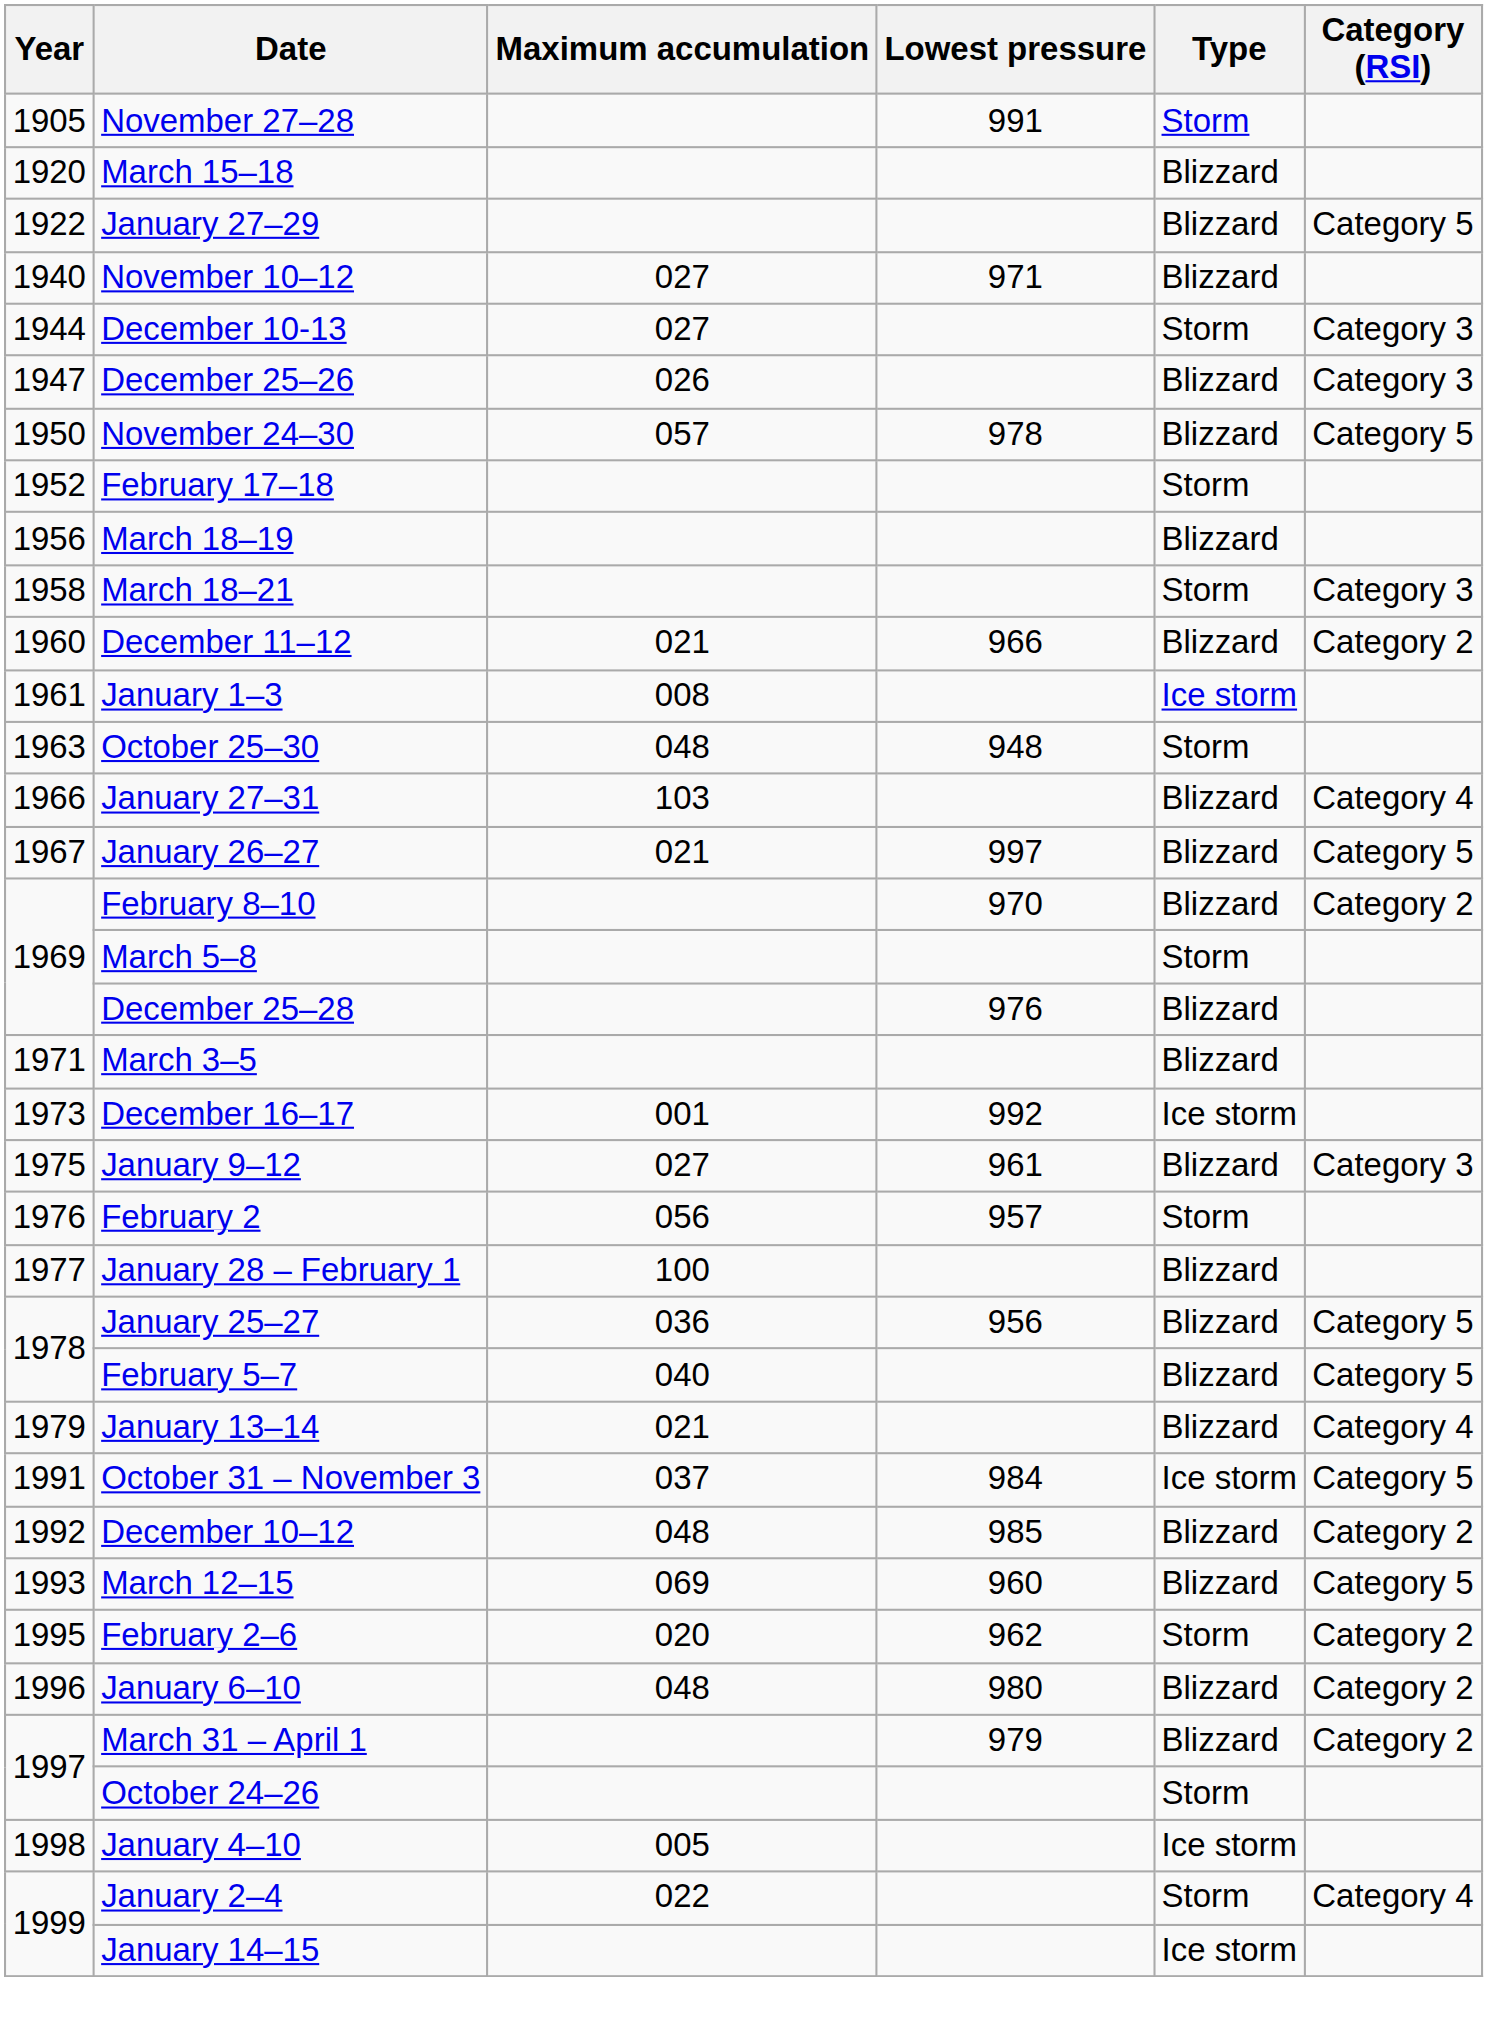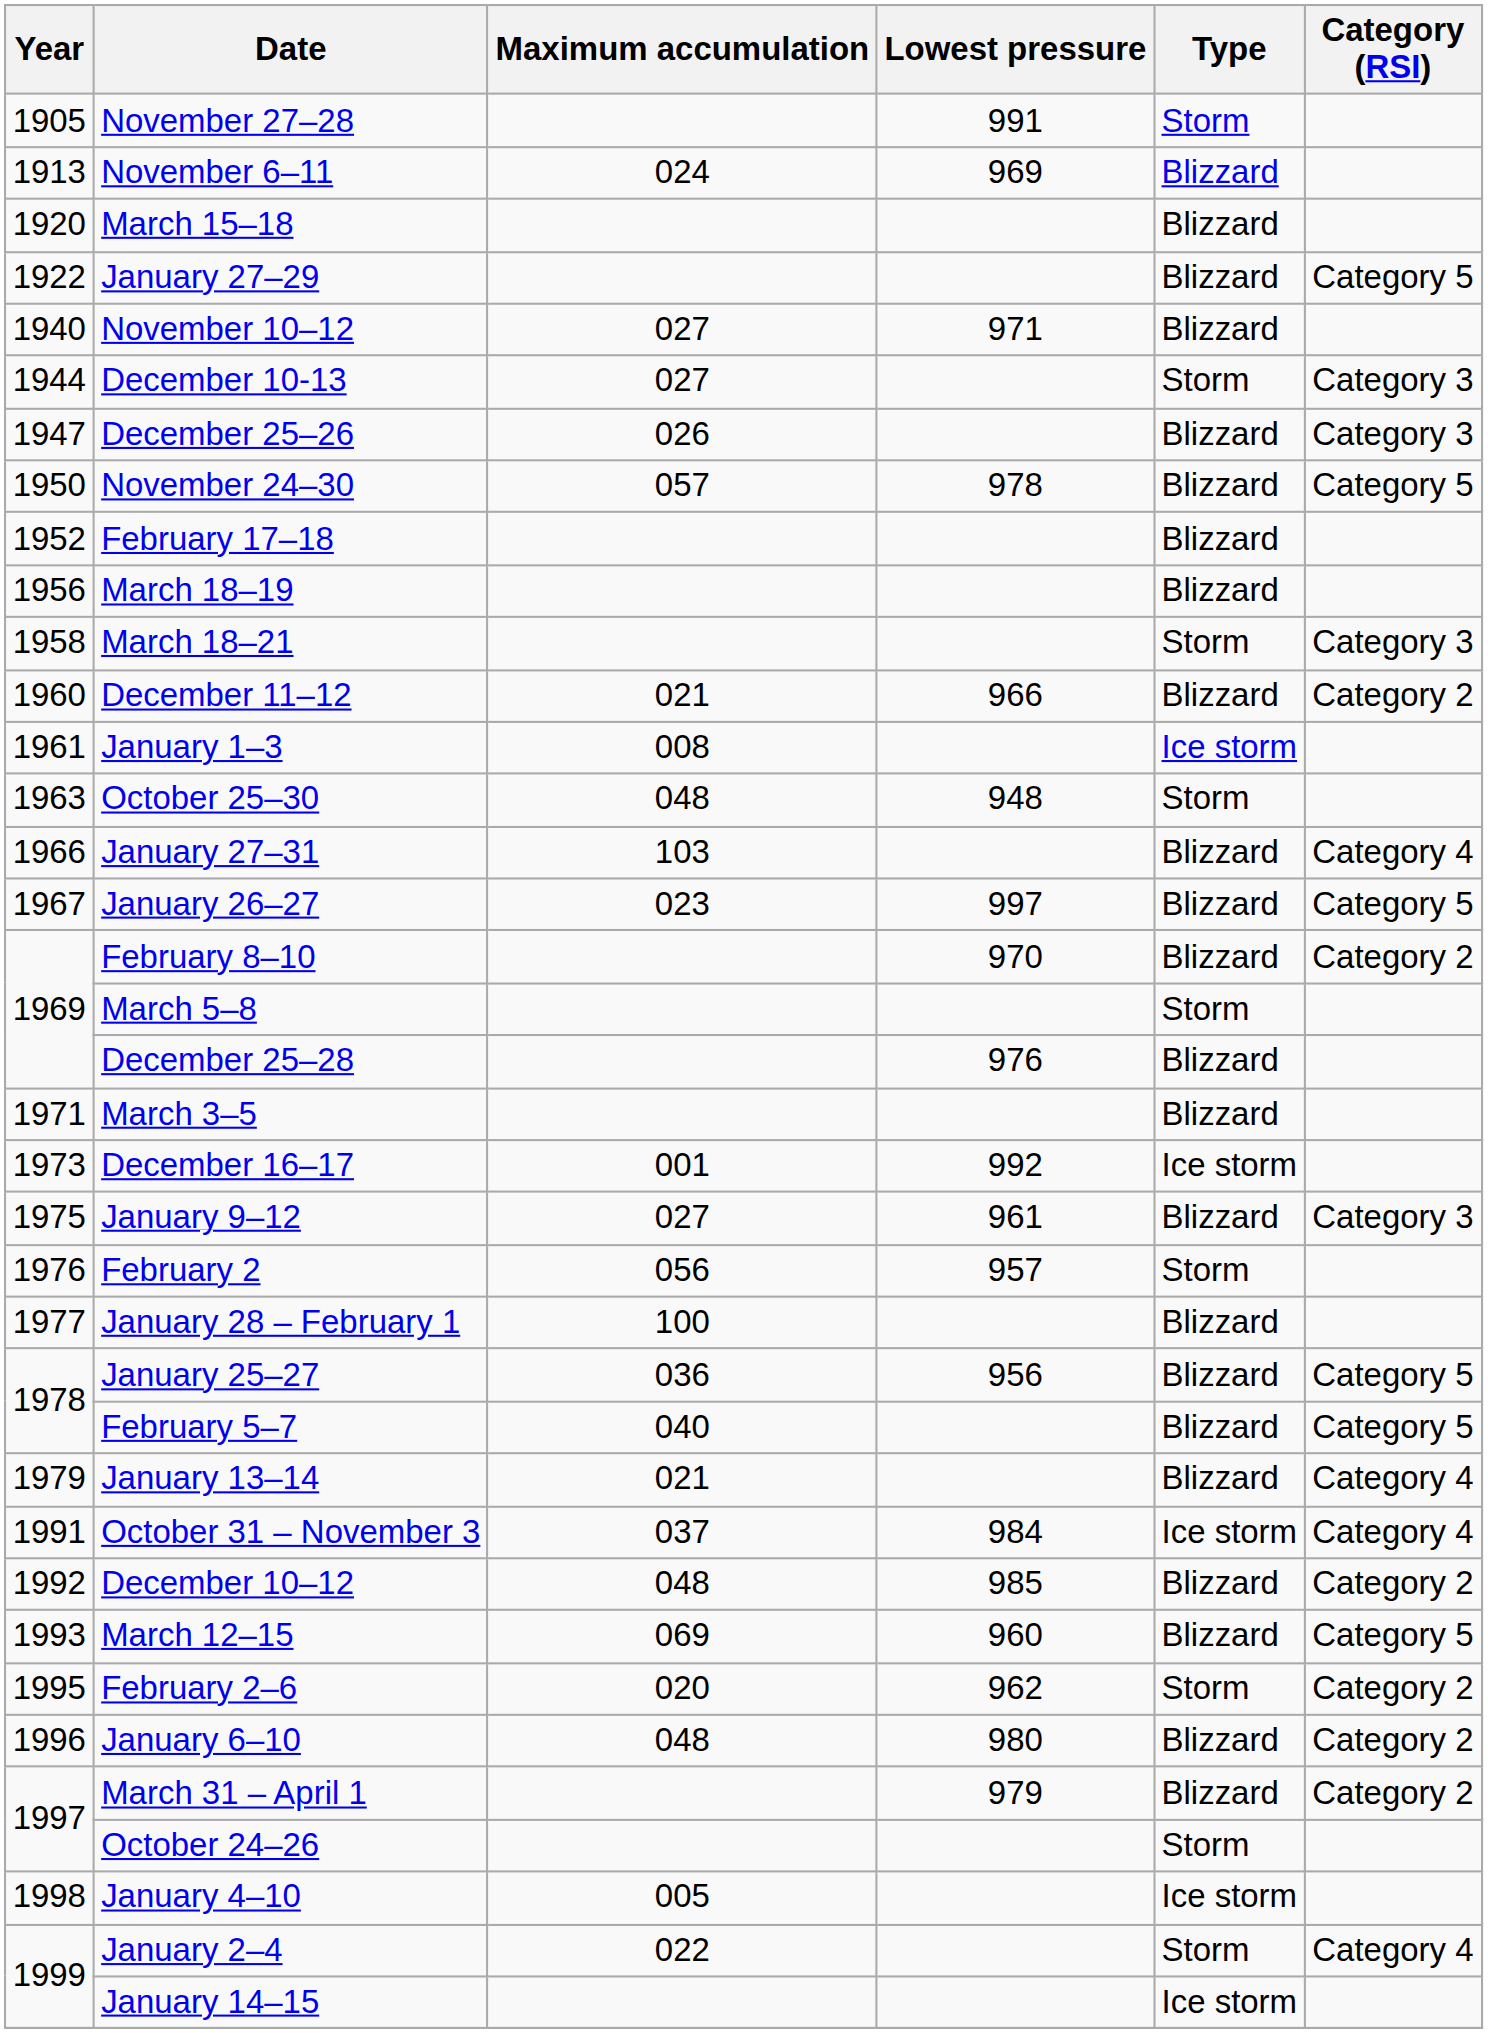+ row: (217, 172)
(1205, 485) Storm -> (1220, 538) Blizzard
(682, 851) 021 -> (682, 904) 023
(1393, 1479) Category 5 -> (1393, 1531) Category 4
